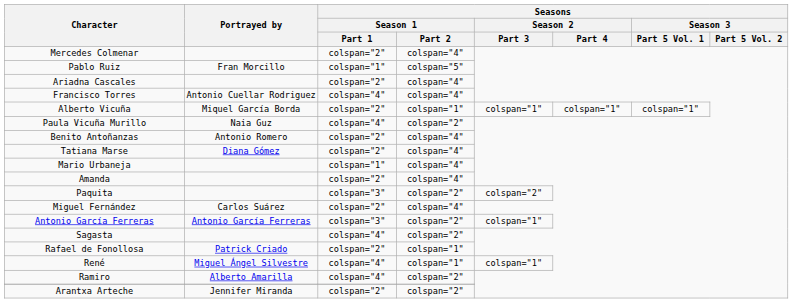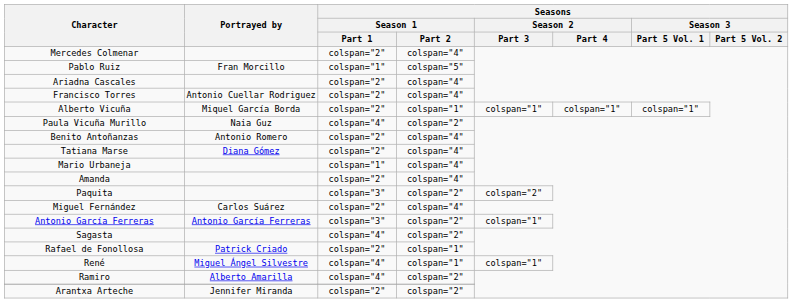(357, 95) colspan="4" -> (357, 95) colspan="2"
